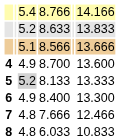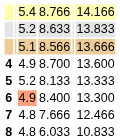(27, 81) lightgrey background -> (27, 81) no background
(27, 98) no background -> (27, 98) lightsalmon background
